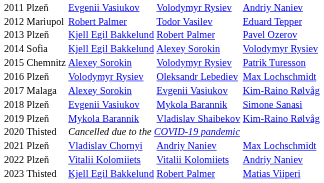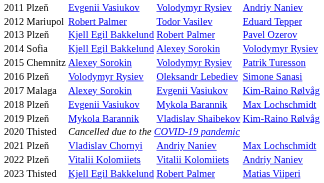(280, 77) Max Lochschmidt -> (273, 77) Simone Sanasi
(273, 104) Simone Sanasi -> (280, 104) Max Lochschmidt
